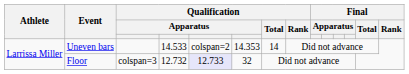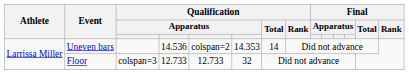(174, 46) 14.533 -> (174, 46) 14.536
(174, 62) 12.732 -> (174, 62) 12.733
(210, 62) lavender background -> (210, 62) no background
